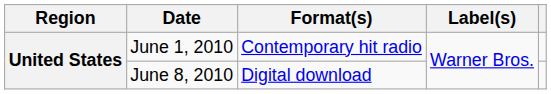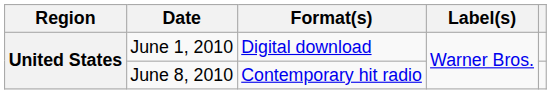(332, 46) Contemporary hit radio -> (306, 46) Digital download
(306, 74) Digital download -> (332, 74) Contemporary hit radio
